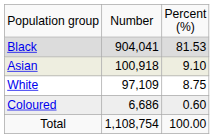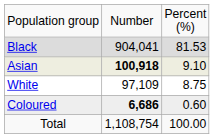(137, 66) normal -> (137, 66) bold
(144, 104) normal -> (144, 104) bold
